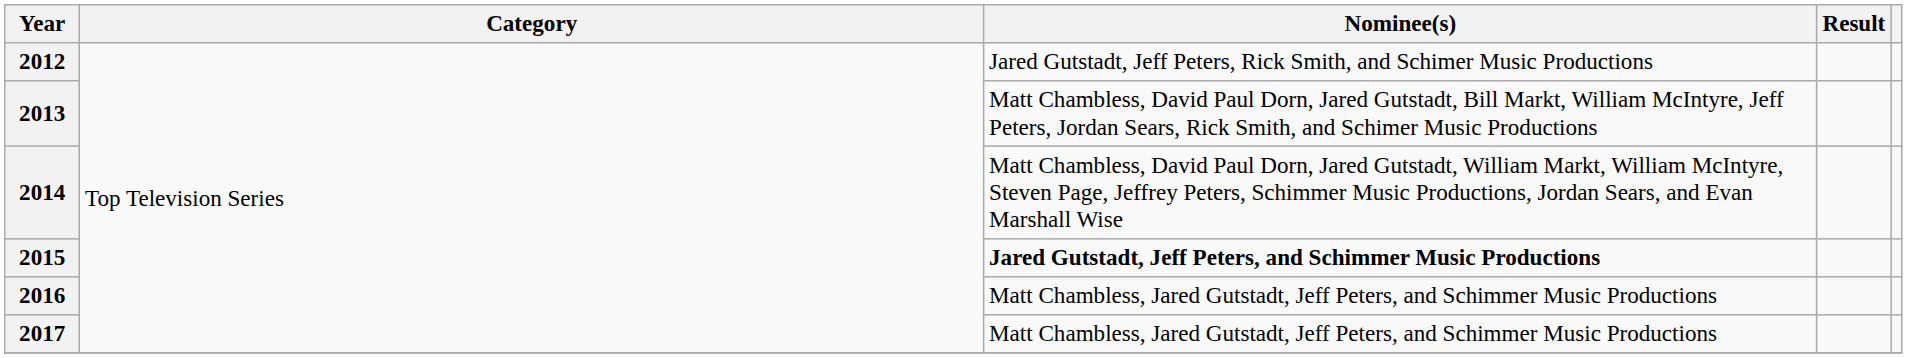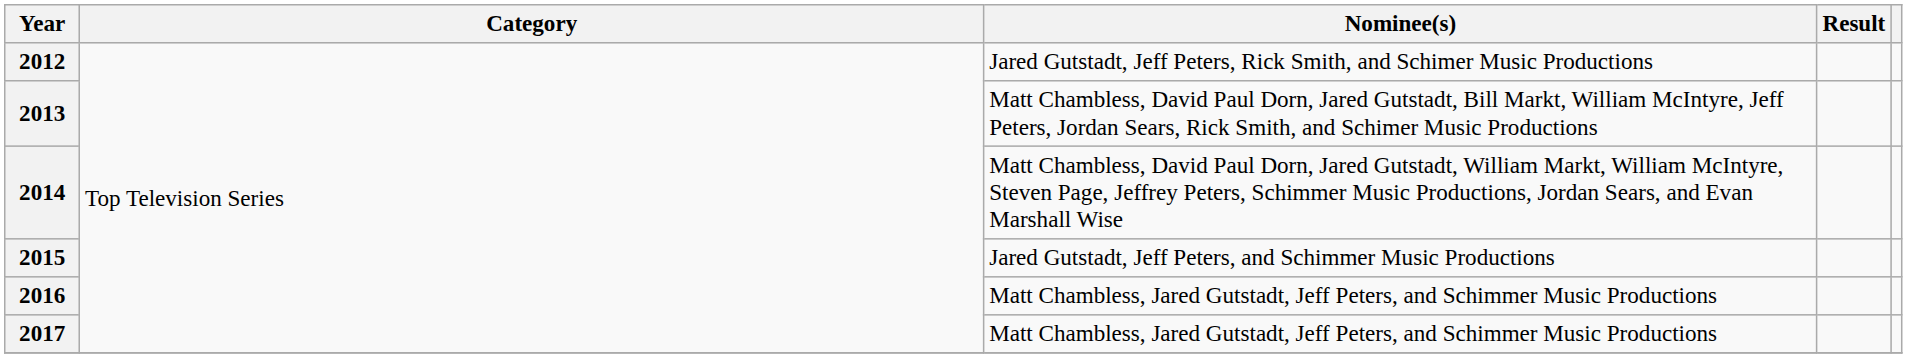(1295, 258) bold -> (1272, 258) normal
